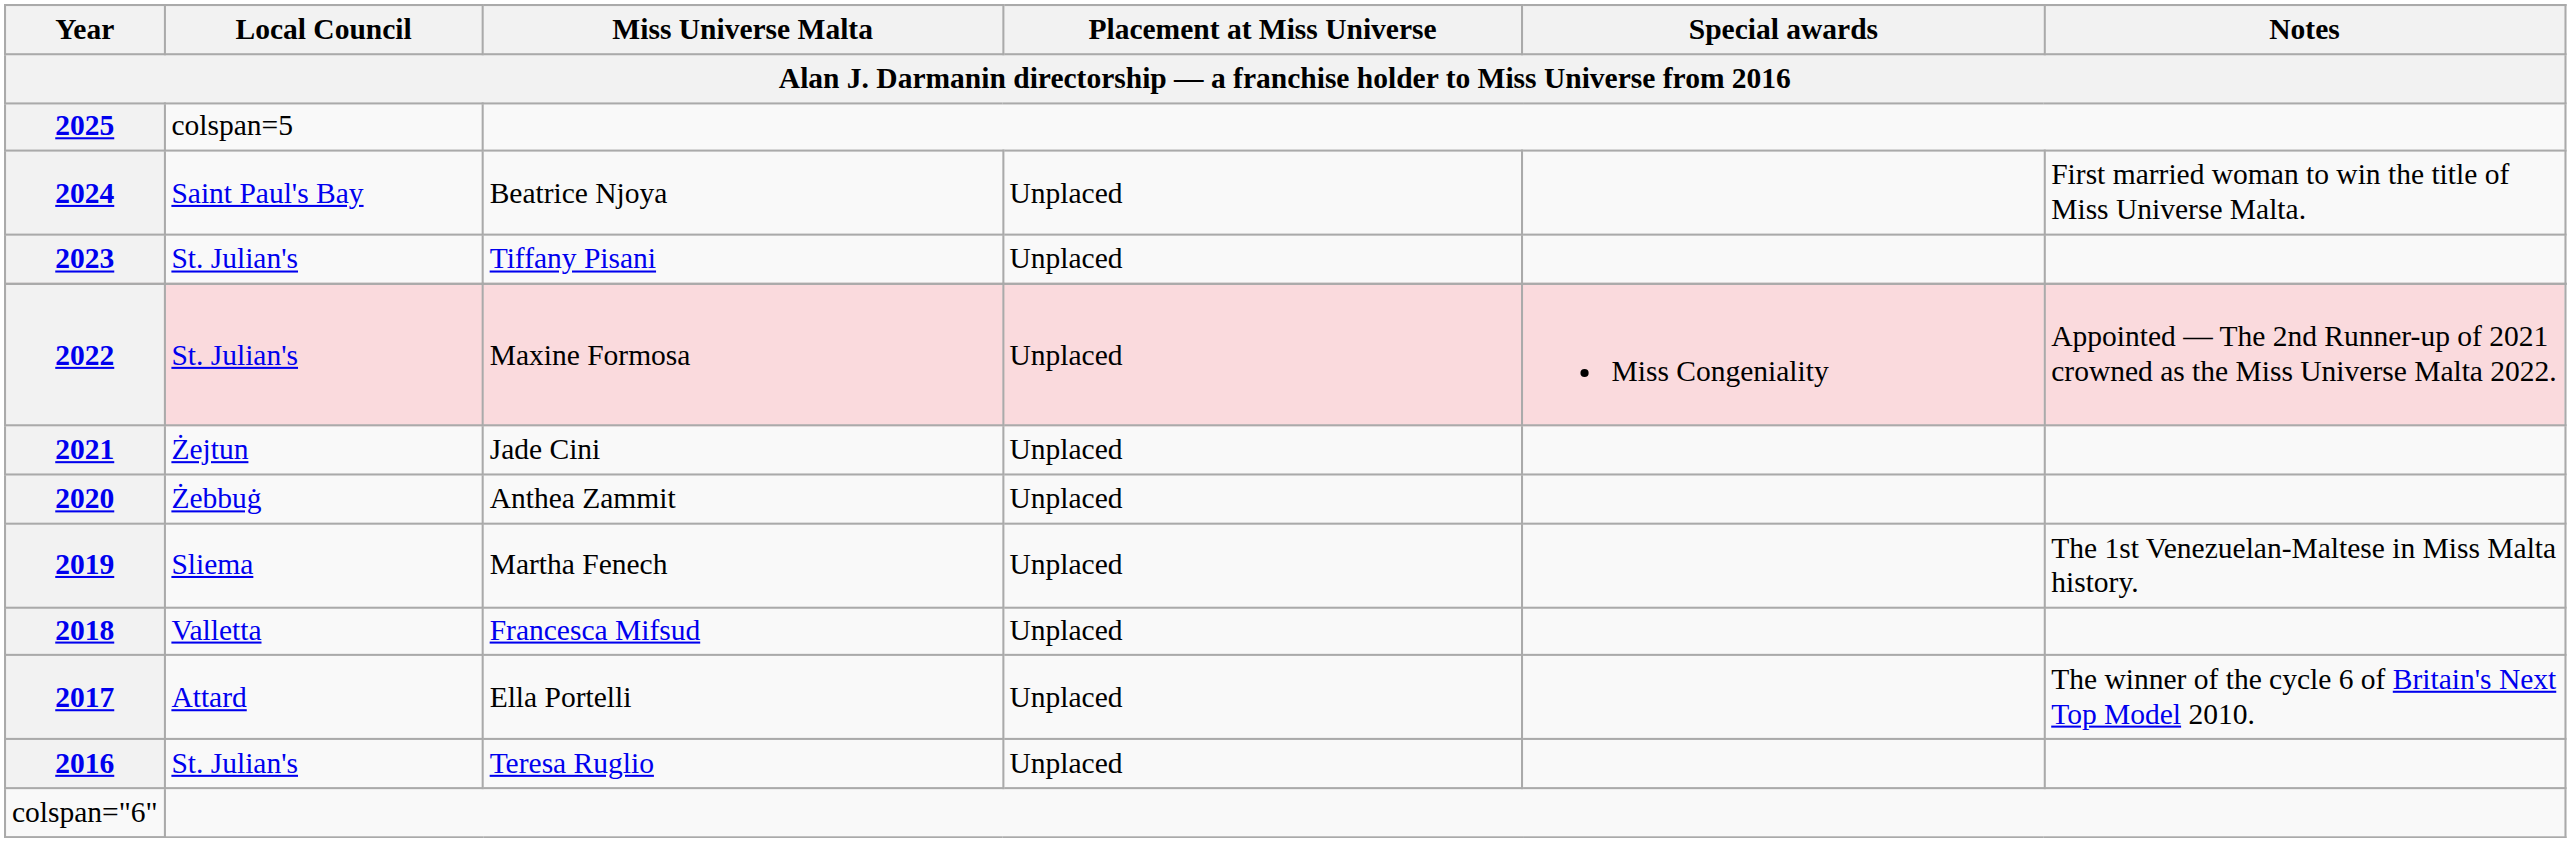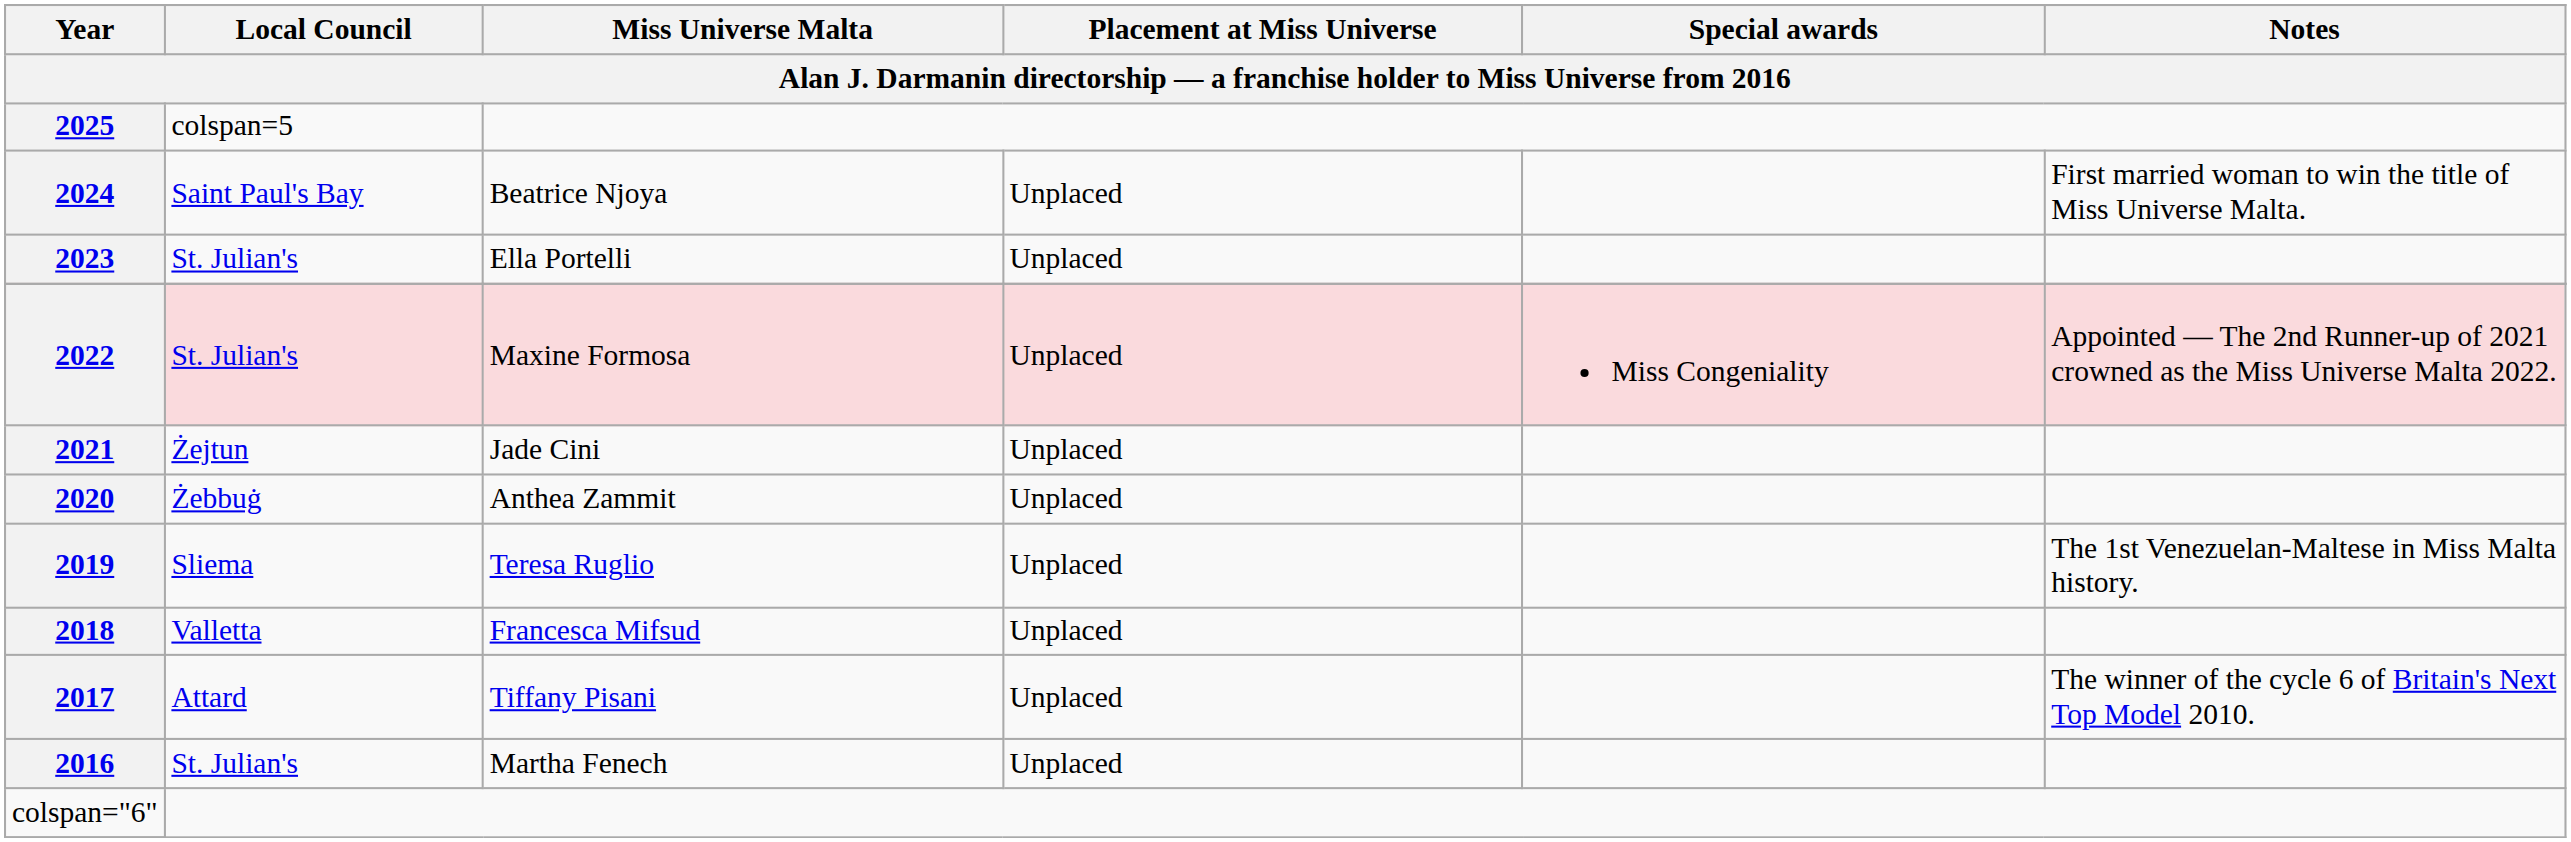(573, 258) Tiffany Pisani -> (561, 258) Ella Portelli
(579, 564) Martha Fenech -> (572, 564) Teresa Ruglio
(561, 697) Ella Portelli -> (573, 697) Tiffany Pisani
(572, 763) Teresa Ruglio -> (579, 763) Martha Fenech
